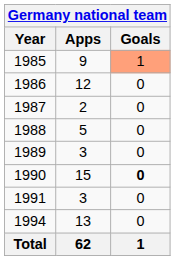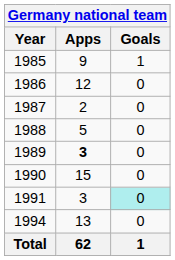(140, 61) lightsalmon background -> (140, 61) no background
(83, 152) normal -> (83, 152) bold
(140, 175) bold -> (140, 175) normal
(140, 198) no background -> (140, 198) paleturquoise background
